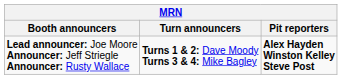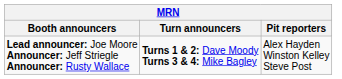(299, 55) bold -> (296, 55) normal
